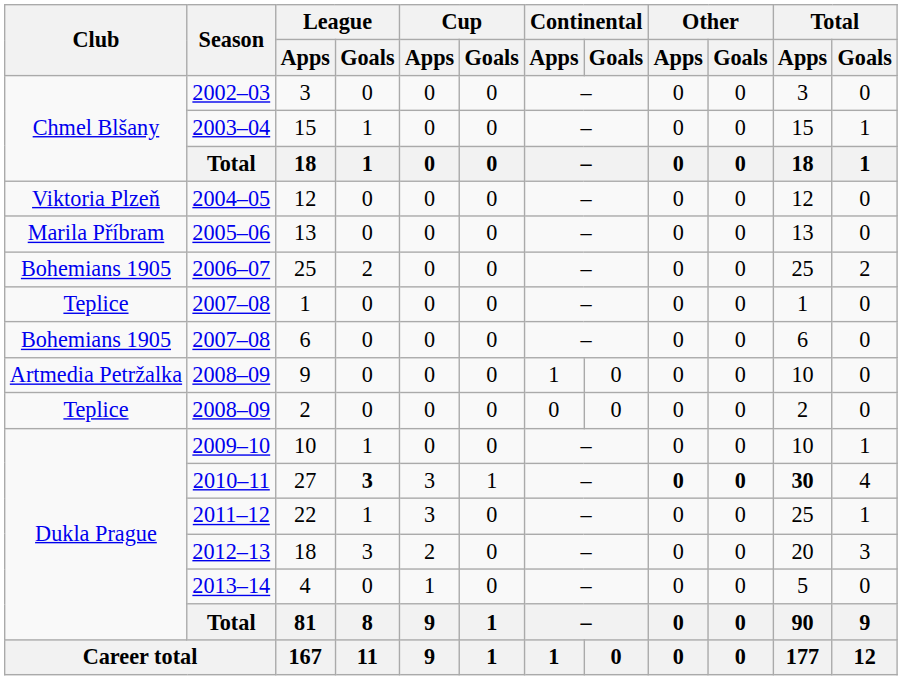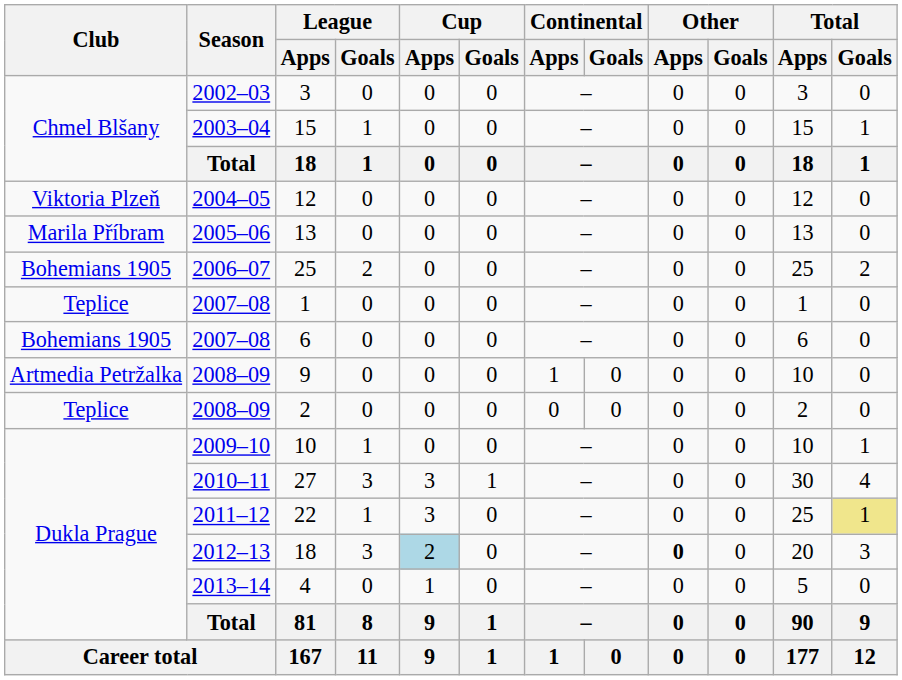(367, 480) bold -> (367, 480) normal
(678, 480) bold -> (678, 480) normal
(740, 480) bold -> (740, 480) normal
(803, 480) bold -> (803, 480) normal
(865, 515) no background -> (865, 515) khaki background
(430, 551) no background -> (430, 551) lightblue background
(678, 551) normal -> (678, 551) bold
